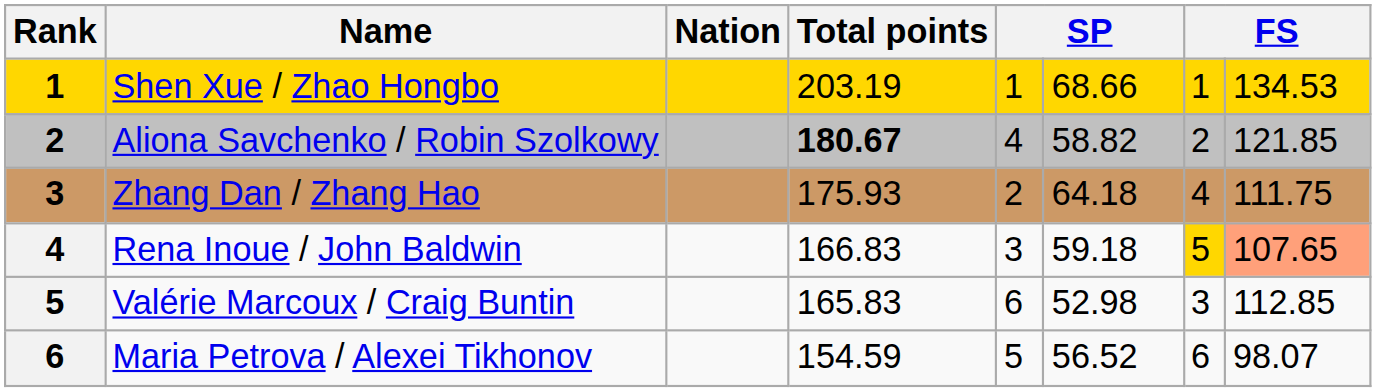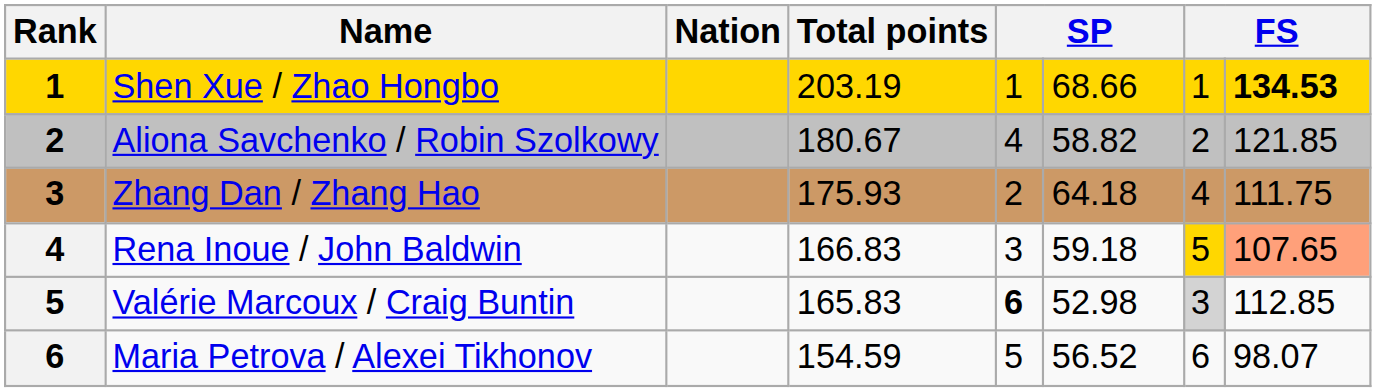(1285, 85) normal -> (1285, 85) bold
(849, 140) bold -> (849, 140) normal
(1014, 303) normal -> (1014, 303) bold
(1201, 303) no background -> (1201, 303) lightgrey background
